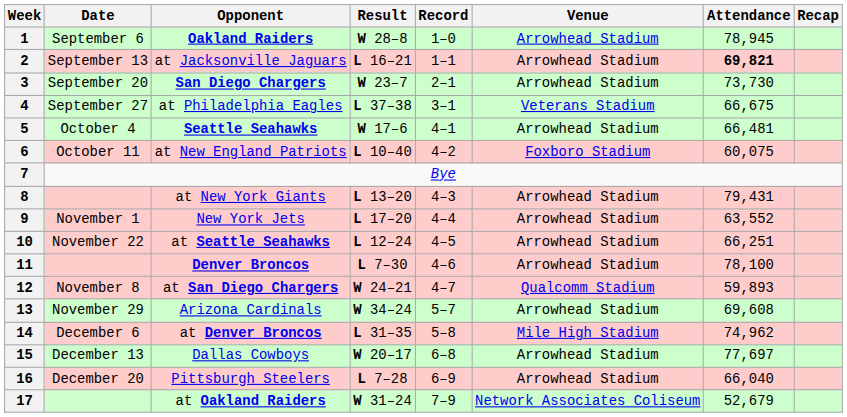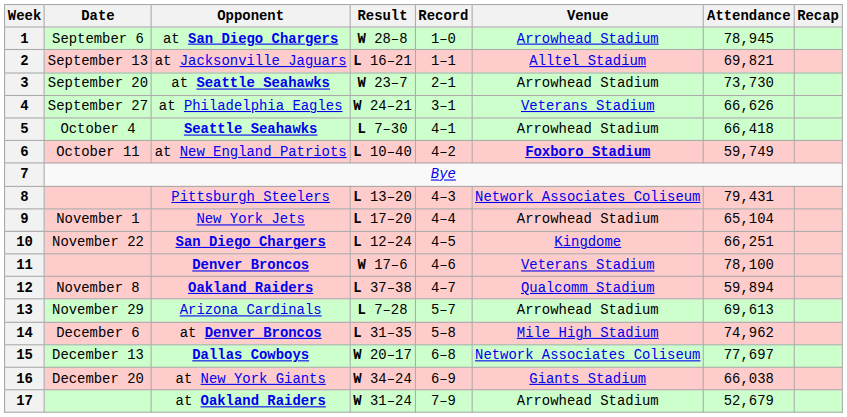(251, 39) Oakland Raiders -> (251, 39) at San Diego Chargers
(588, 61) Arrowhead Stadium -> (588, 61) Alltel Stadium
(749, 61) bold -> (749, 61) normal
(251, 84) San Diego Chargers -> (251, 84) at Seattle Seahawks
(383, 107) L 37–38 -> (383, 107) W 24–21
(749, 107) 66,675 -> (749, 107) 66,626
(383, 129) W 17–6 -> (383, 129) L 7–30
(749, 129) 66,481 -> (749, 129) 66,418
(588, 152) normal -> (588, 152) bold
(749, 152) 60,075 -> (749, 152) 59,749
(251, 197) at New York Giants -> (251, 197) Pittsburgh Steelers
(588, 197) Arrowhead Stadium -> (588, 197) Network Associates Coliseum
(749, 220) 63,552 -> (749, 220) 65,104
(251, 243) at Seattle Seahawks -> (251, 243) San Diego Chargers
(588, 243) Arrowhead Stadium -> (588, 243) Kingdome
(383, 265) L 7–30 -> (383, 265) W 17–6
(588, 265) Arrowhead Stadium -> (588, 265) Veterans Stadium
(251, 288) at San Diego Chargers -> (251, 288) Oakland Raiders
(383, 288) W 24–21 -> (383, 288) L 37–38
(749, 288) 59,893 -> (749, 288) 59,894
(383, 311) W 34–24 -> (383, 311) L 7–28
(749, 311) 69,608 -> (749, 311) 69,613
(251, 356) normal -> (251, 356) bold
(588, 356) Arrowhead Stadium -> (588, 356) Network Associates Coliseum
(251, 379) Pittsburgh Steelers -> (251, 379) at New York Giants
(383, 379) L 7–28 -> (383, 379) W 34–24
(588, 379) Arrowhead Stadium -> (588, 379) Giants Stadium
(749, 379) 66,040 -> (749, 379) 66,038
(588, 401) Network Associates Coliseum -> (588, 401) Arrowhead Stadium
